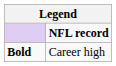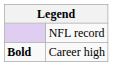(79, 33) bold -> (77, 33) normal
